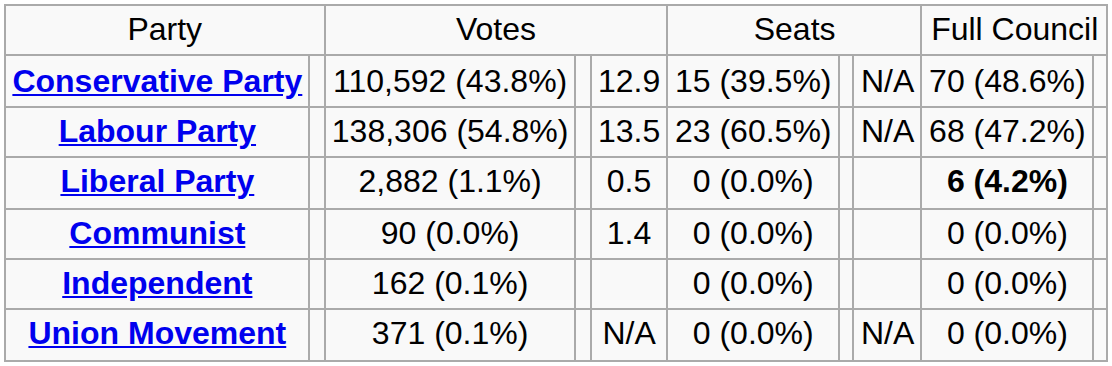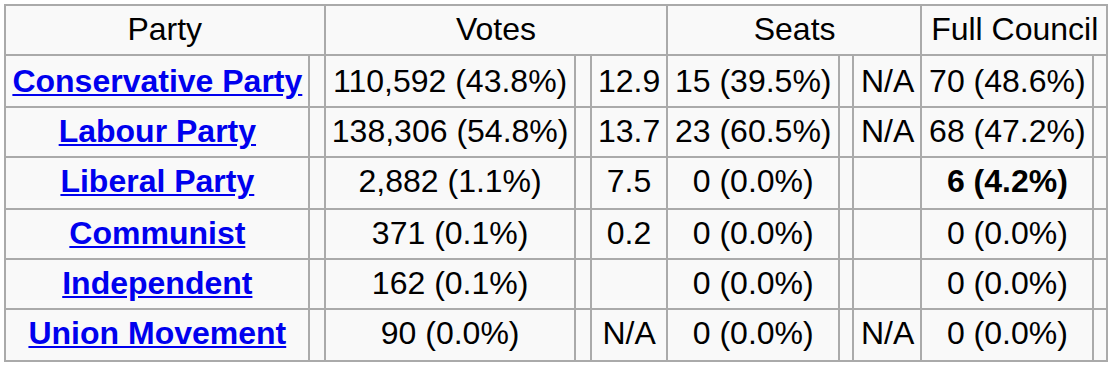(629, 131) 13.5 -> (629, 131) 13.7
(629, 182) 0.5 -> (629, 182) 7.5
(450, 232) 90 (0.0%) -> (450, 232) 371 (0.1%)
(629, 232) 1.4 -> (629, 232) 0.2
(450, 334) 371 (0.1%) -> (450, 334) 90 (0.0%)
